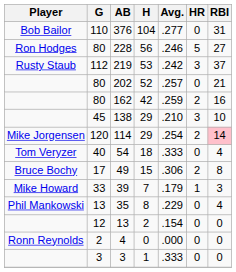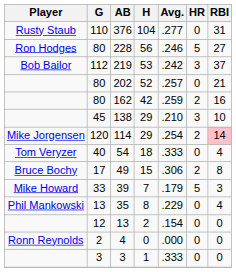(46, 30) Bob Bailor -> (46, 30) Rusty Staub
(46, 65) Rusty Staub -> (46, 65) Bob Bailor
(197, 188) 1 -> (197, 188) 5
